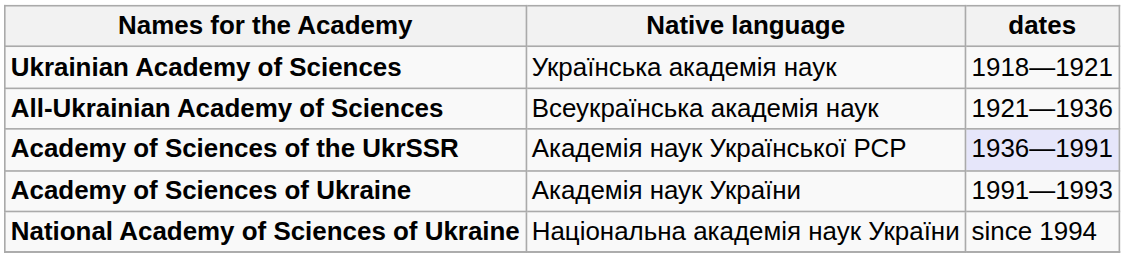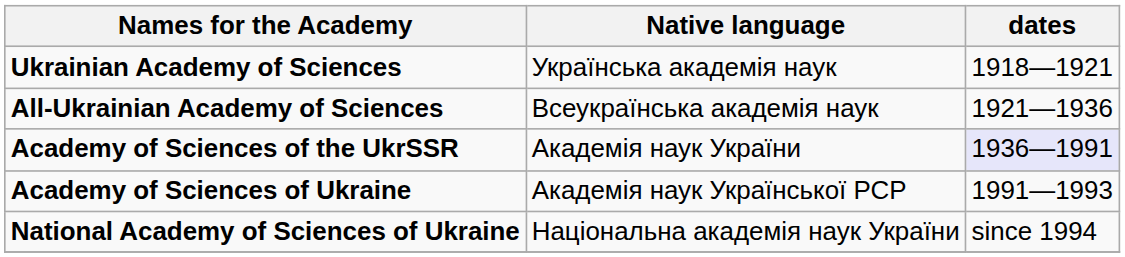(719, 149) Академія наук Української РСР -> (666, 149) Академія наук України
(666, 190) Академія наук України -> (719, 190) Академія наук Української РСР
